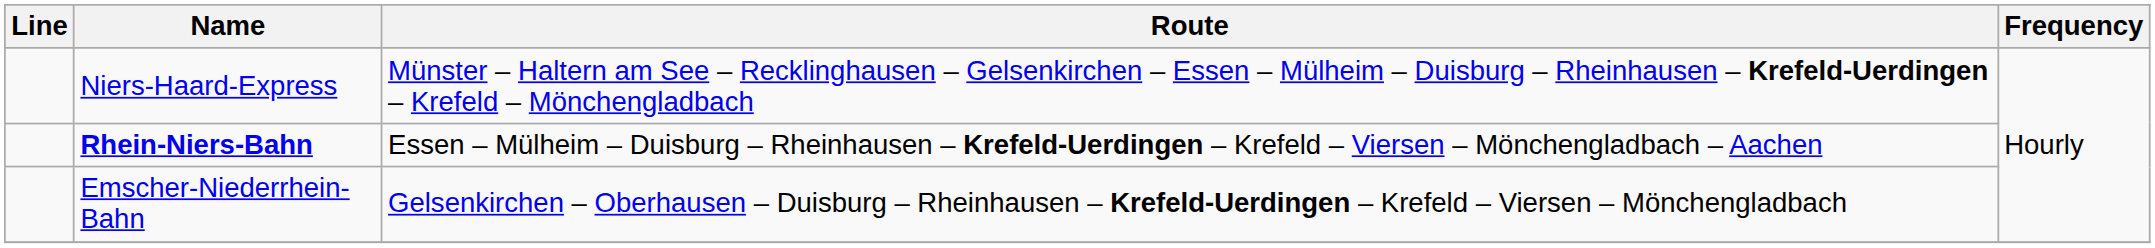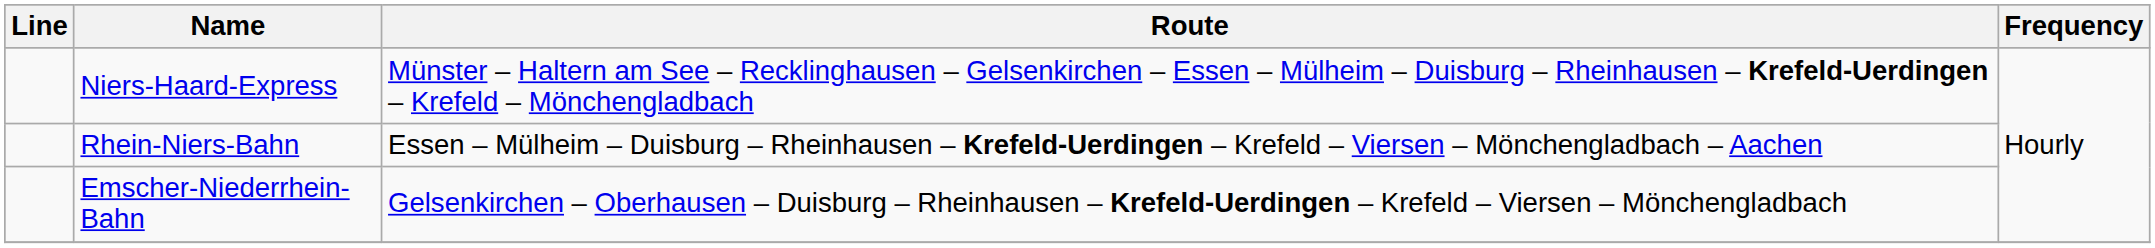(197, 144) bold -> (190, 144) normal
